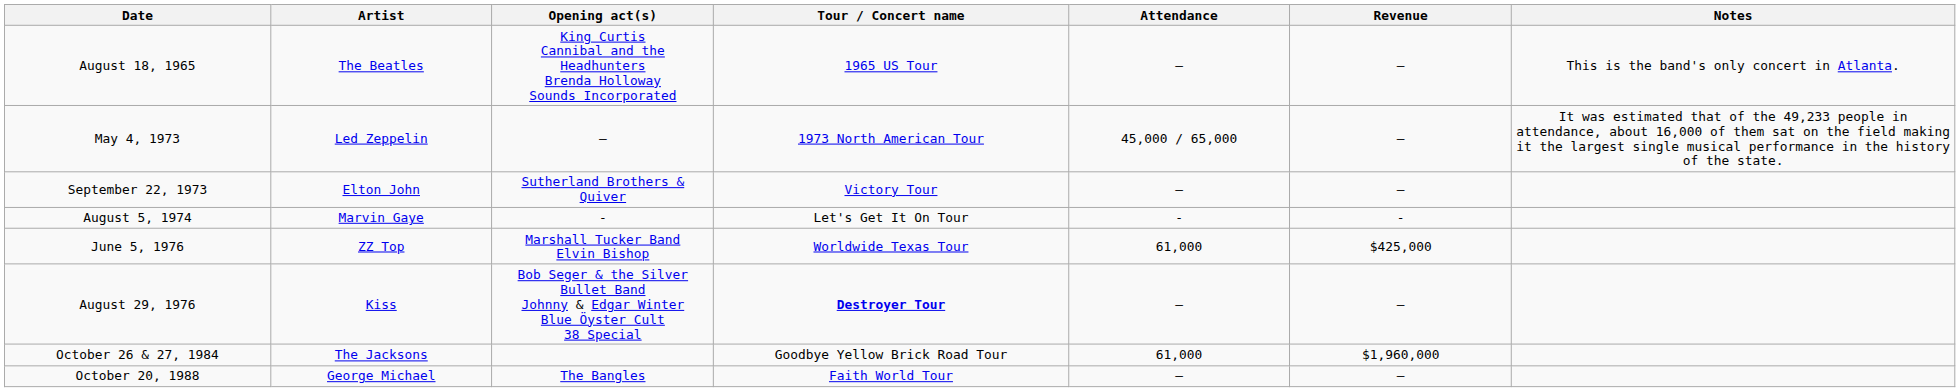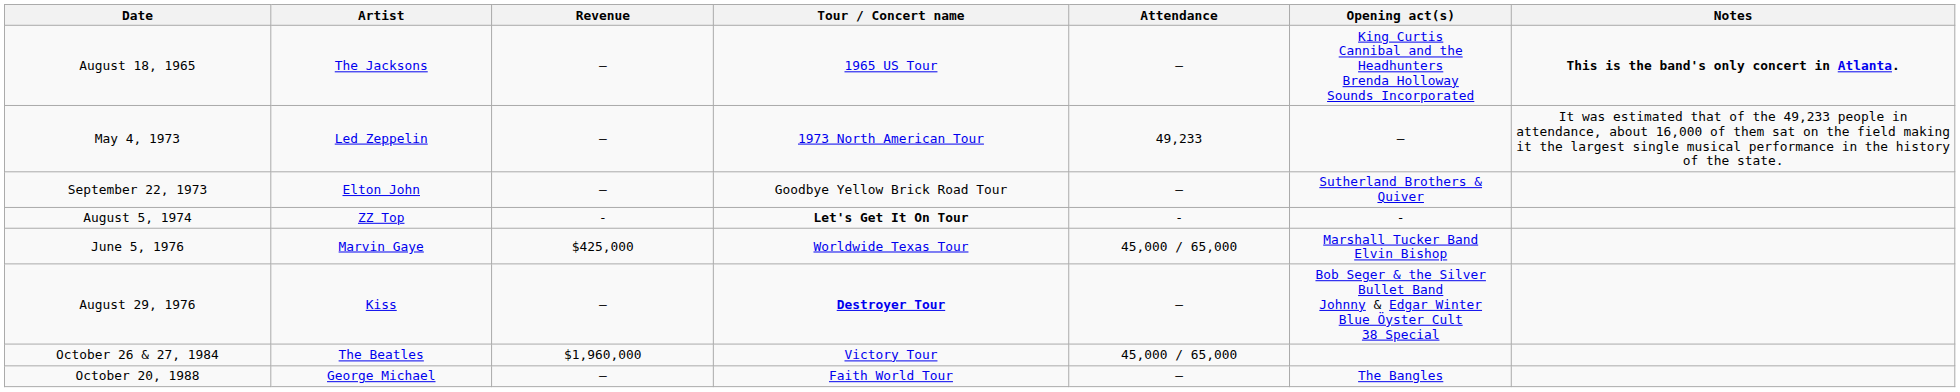columns swapped: (603, 15) <-> (1401, 15)
(381, 66) The Beatles -> (381, 66) The Jacksons
(1733, 66) normal -> (1733, 66) bold
(1179, 139) 45,000 / 65,000 -> (1179, 139) 49,233
(891, 189) Victory Tour -> (891, 189) Goodbye Yellow Brick Road Tour
(381, 218) Marvin Gaye -> (381, 218) ZZ Top
(891, 218) normal -> (891, 218) bold
(381, 246) ZZ Top -> (381, 246) Marvin Gaye
(1179, 246) 61,000 -> (1179, 246) 45,000 / 65,000
(381, 355) The Jacksons -> (381, 355) The Beatles
(891, 355) Goodbye Yellow Brick Road Tour -> (891, 355) Victory Tour
(1179, 355) 61,000 -> (1179, 355) 45,000 / 65,000
